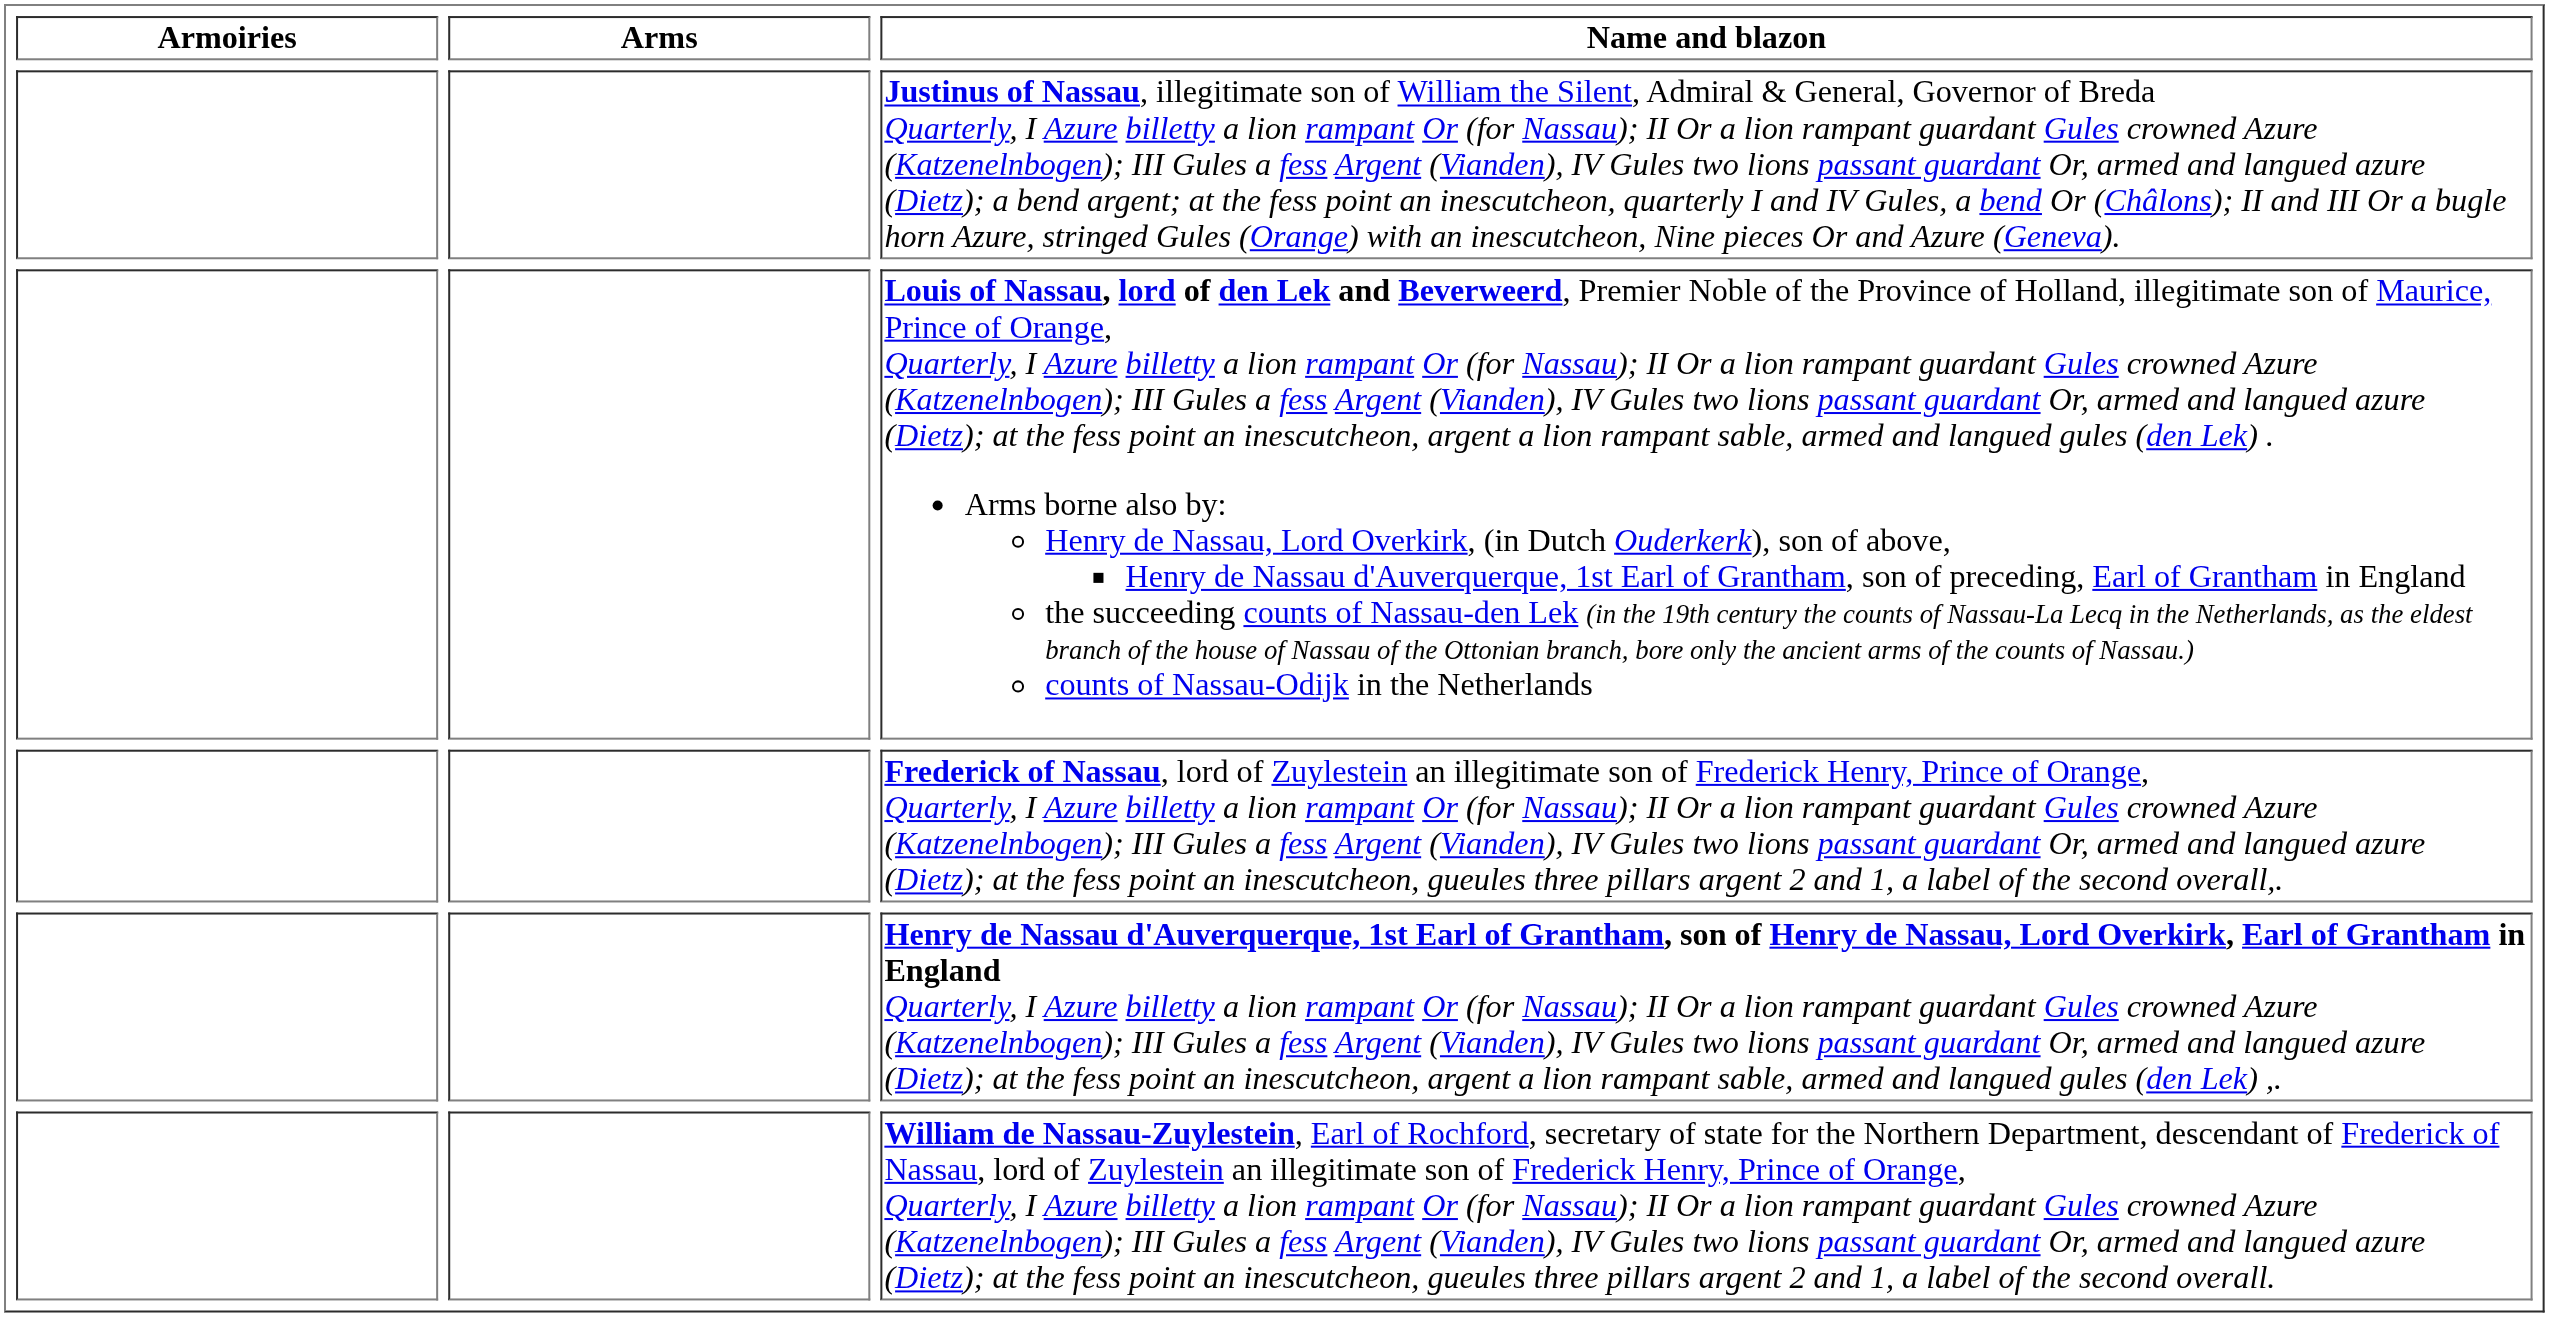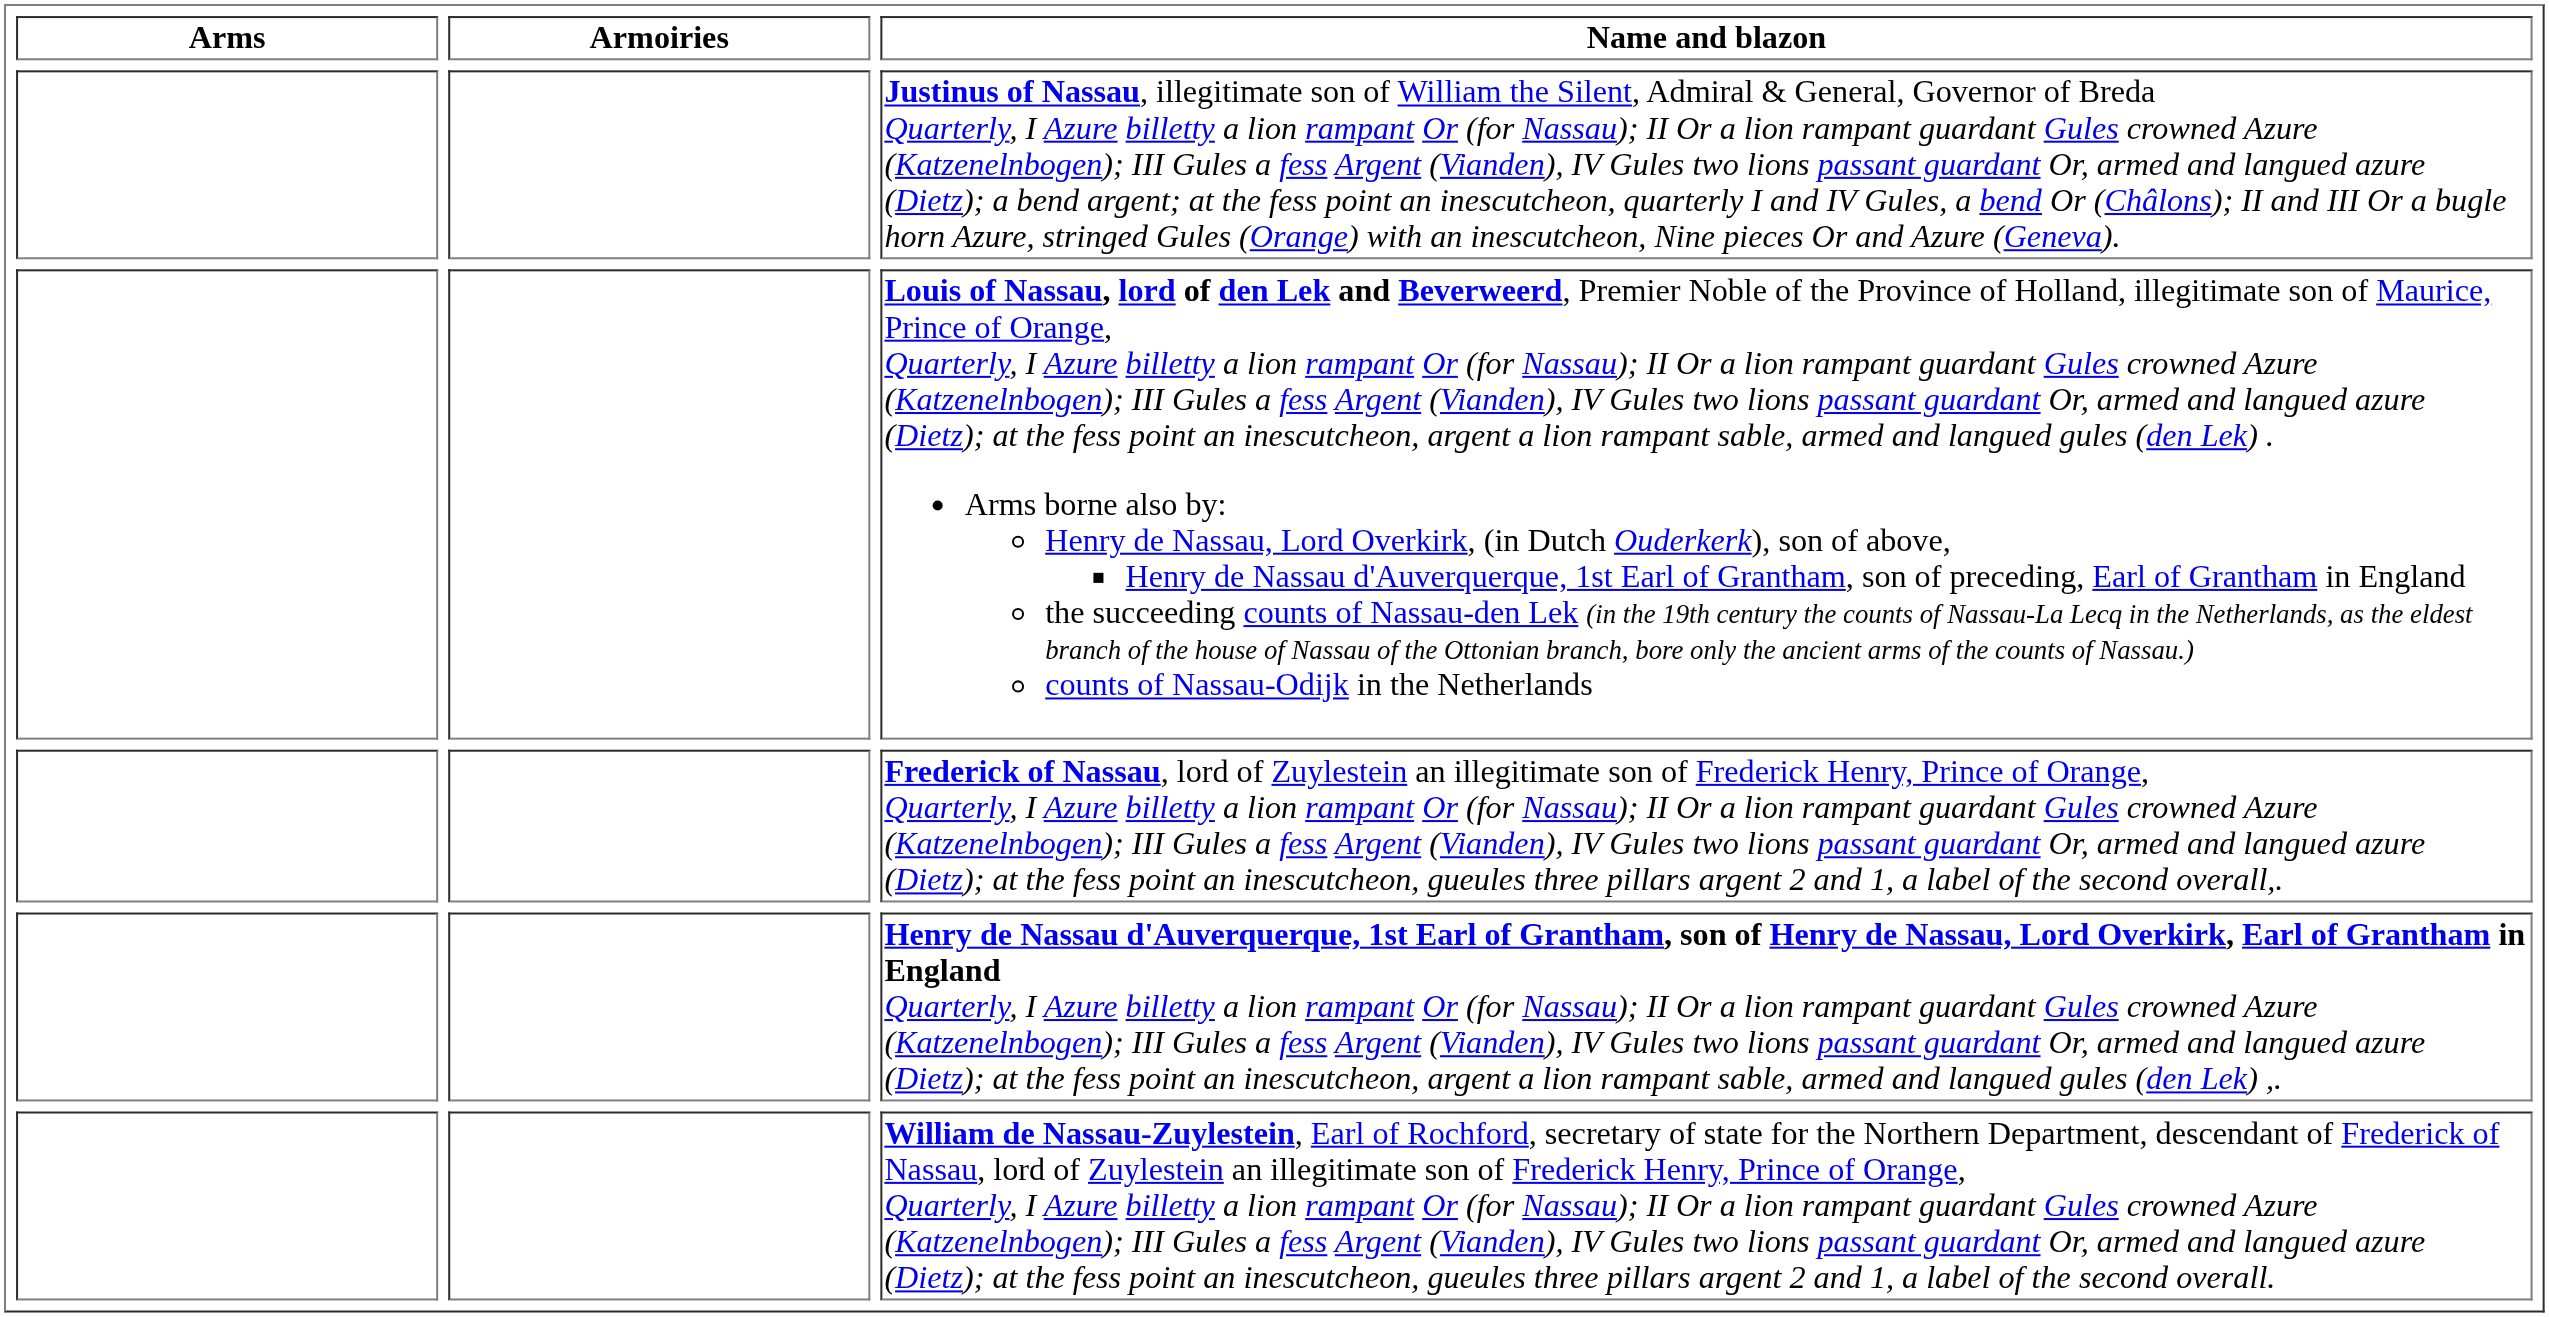columns swapped: (227, 37) <-> (659, 37)
